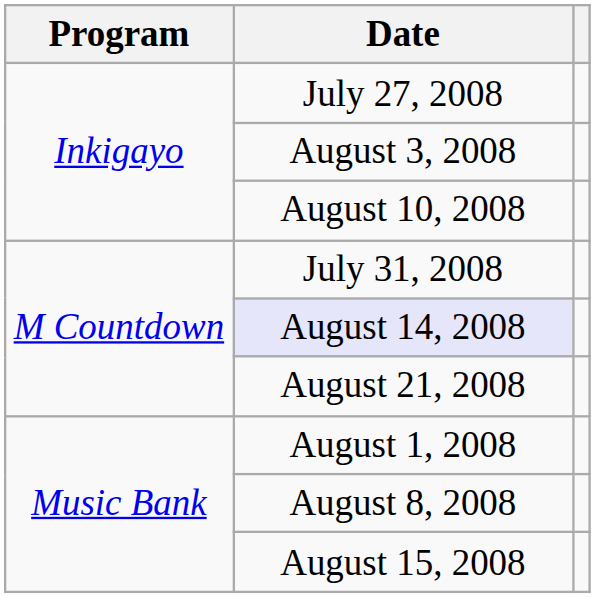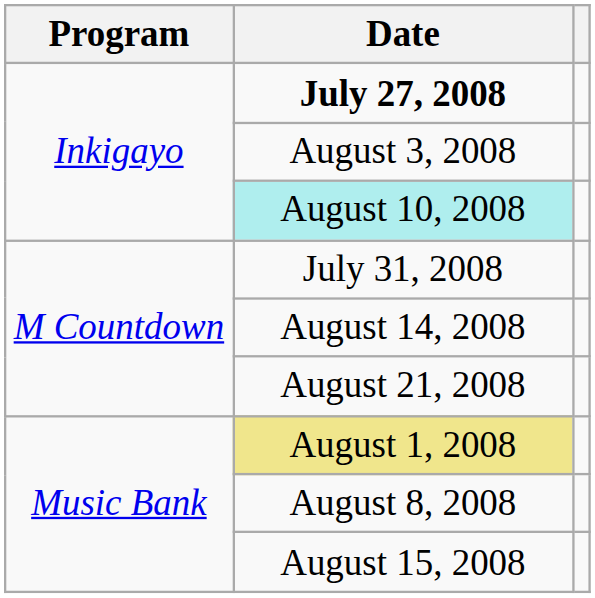(403, 92) normal -> (403, 92) bold
(403, 209) no background -> (403, 209) paleturquoise background
(403, 326) lavender background -> (403, 326) no background
(403, 444) no background -> (403, 444) khaki background
